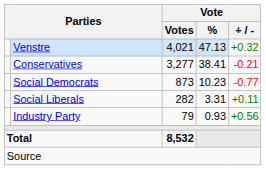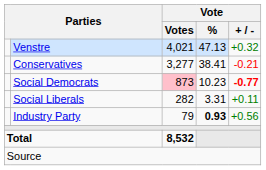(185, 82) no background -> (185, 82) pink background
(246, 82) normal -> (246, 82) bold
(215, 116) normal -> (215, 116) bold
